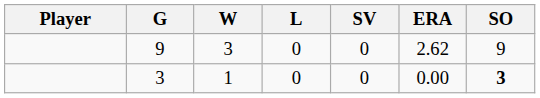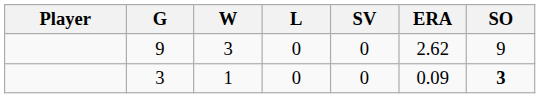(433, 78) 0.00 -> (433, 78) 0.09
